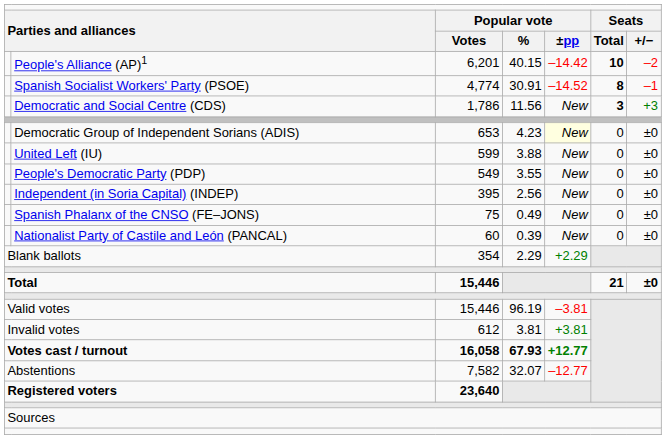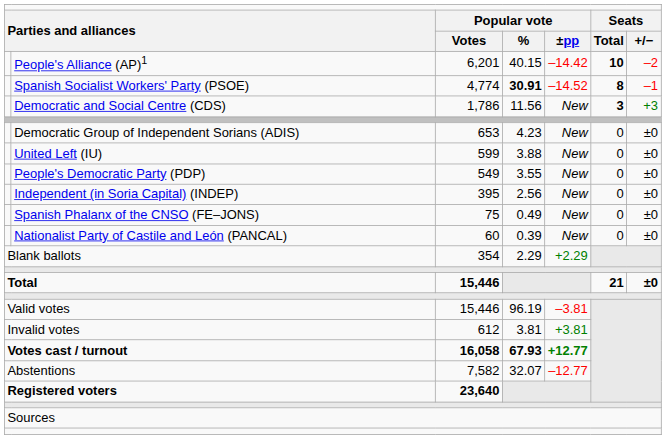(526, 85) normal -> (526, 85) bold
(575, 132) lightyellow background -> (575, 132) no background
